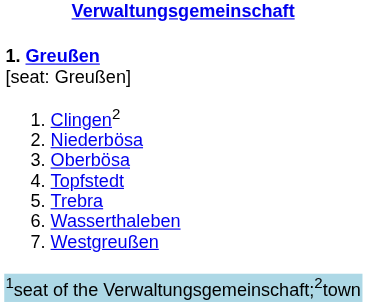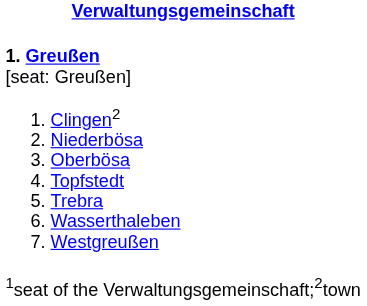(183, 287) lightblue background -> (183, 287) no background
